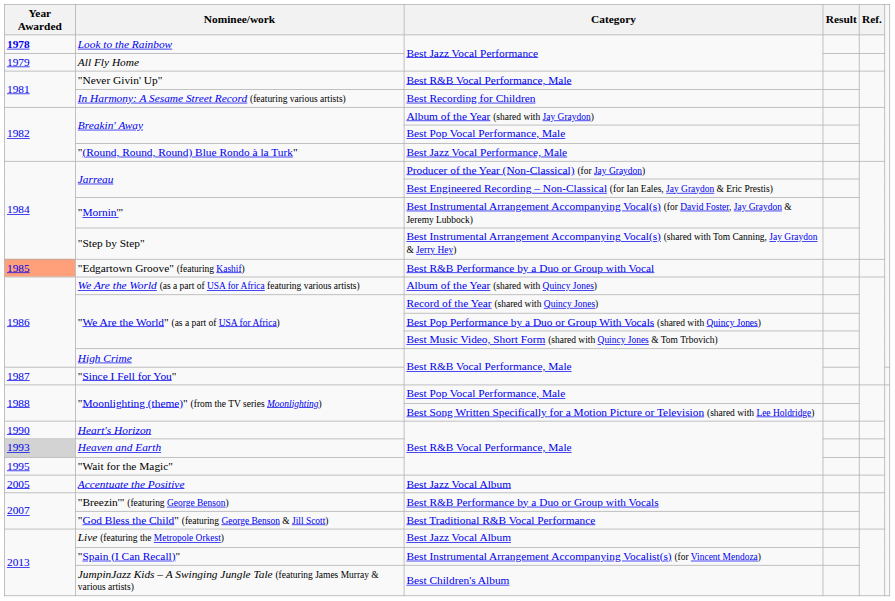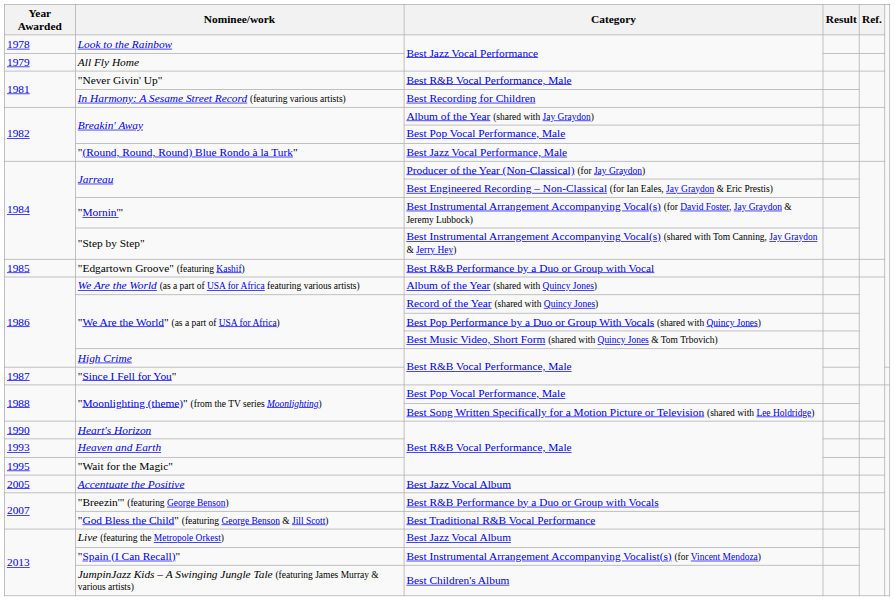(18, 44) bold -> (18, 44) normal
(18, 268) lightsalmon background -> (18, 268) no background
(18, 448) lightgrey background -> (18, 448) no background
